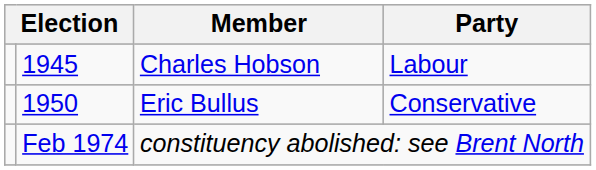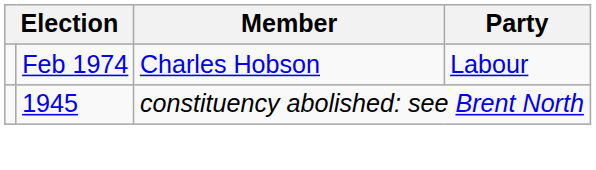(50, 64) 1945 -> (75, 64) Feb 1974
- row: (199, 104)
(75, 143) Feb 1974 -> (50, 104) 1945
